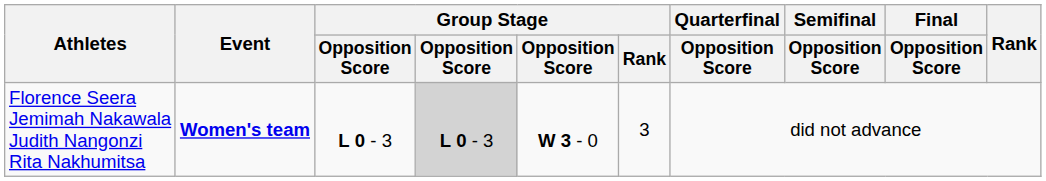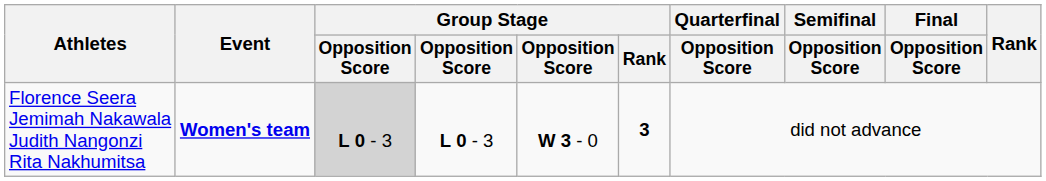(365, 140) no background -> (365, 140) lightgrey background
(467, 140) lightgrey background -> (467, 140) no background
(644, 129) normal -> (644, 129) bold
